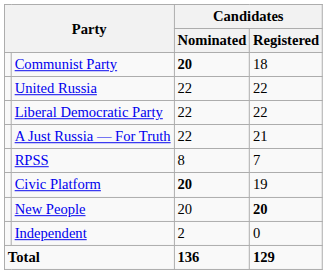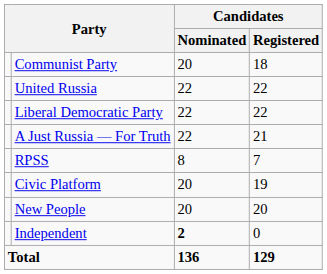(185, 64) bold -> (185, 64) normal
(185, 185) bold -> (185, 185) normal
(260, 209) bold -> (260, 209) normal
(181, 233) normal -> (181, 233) bold
